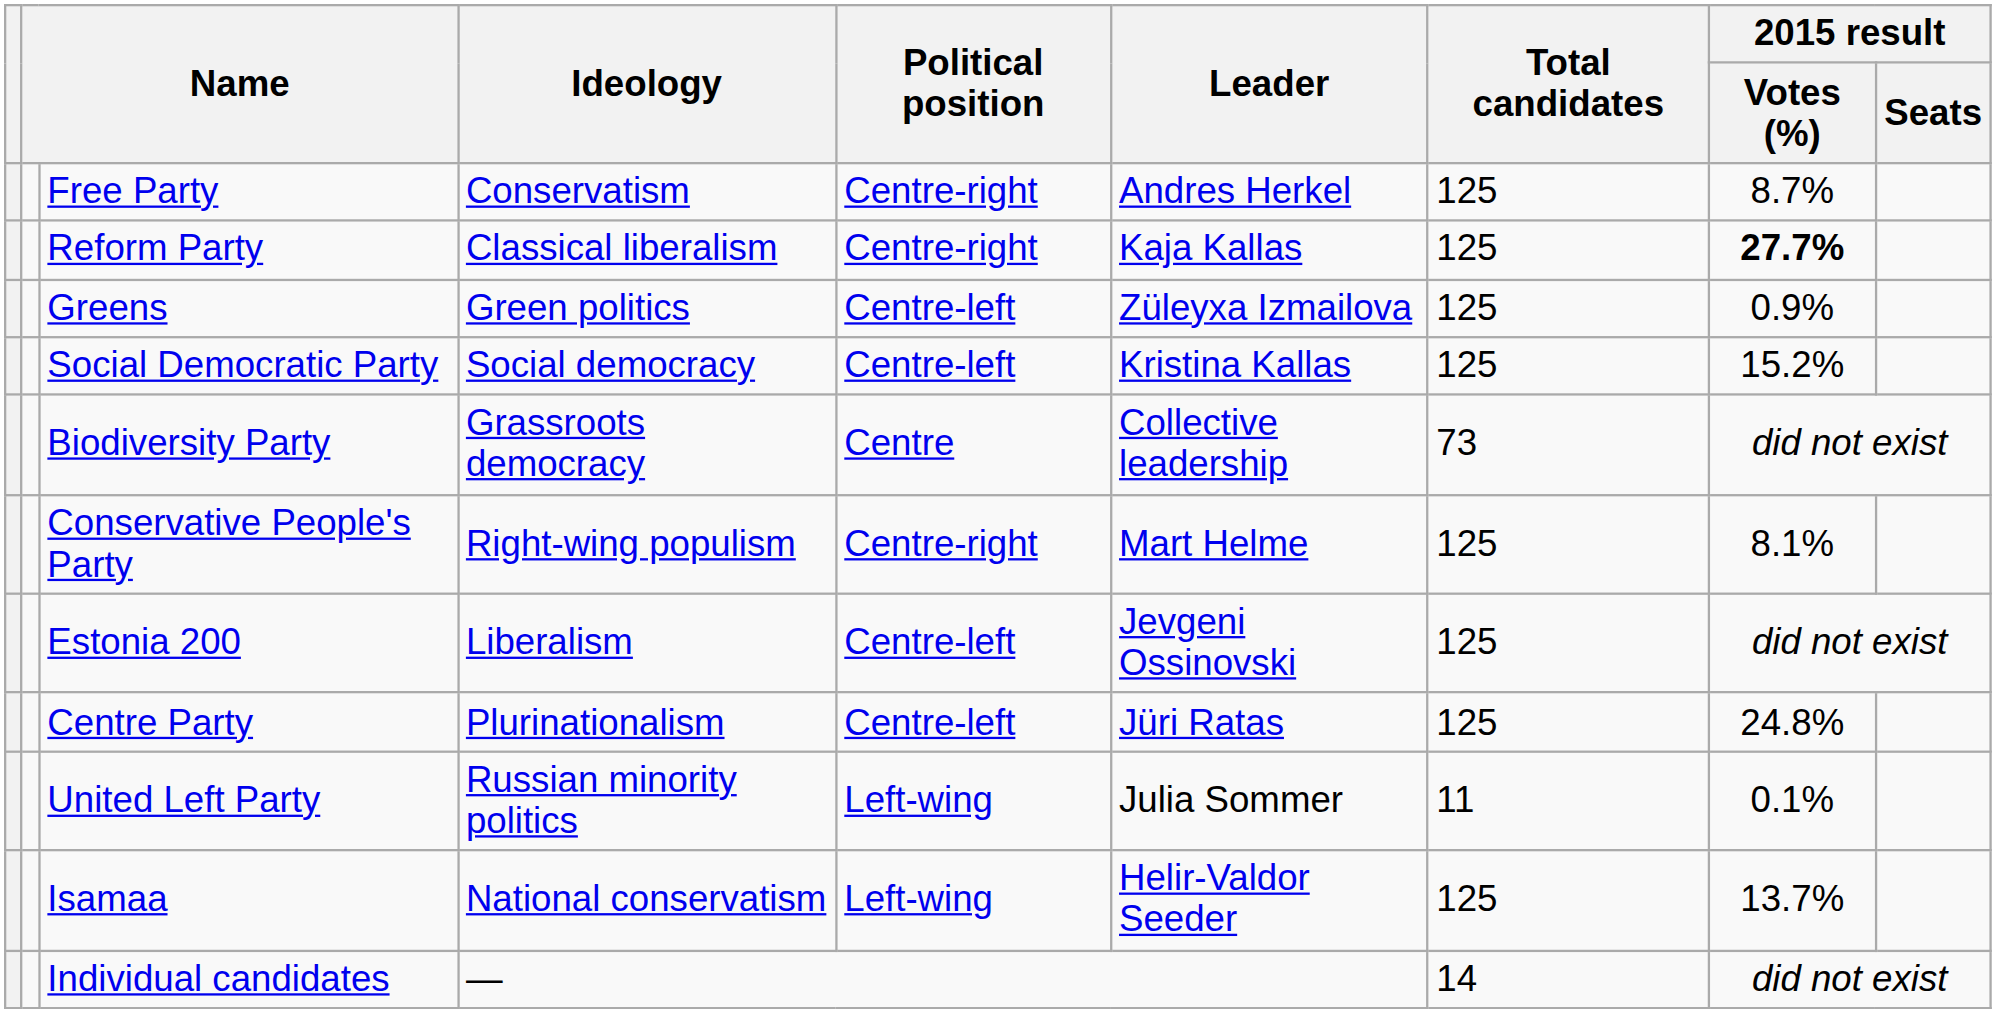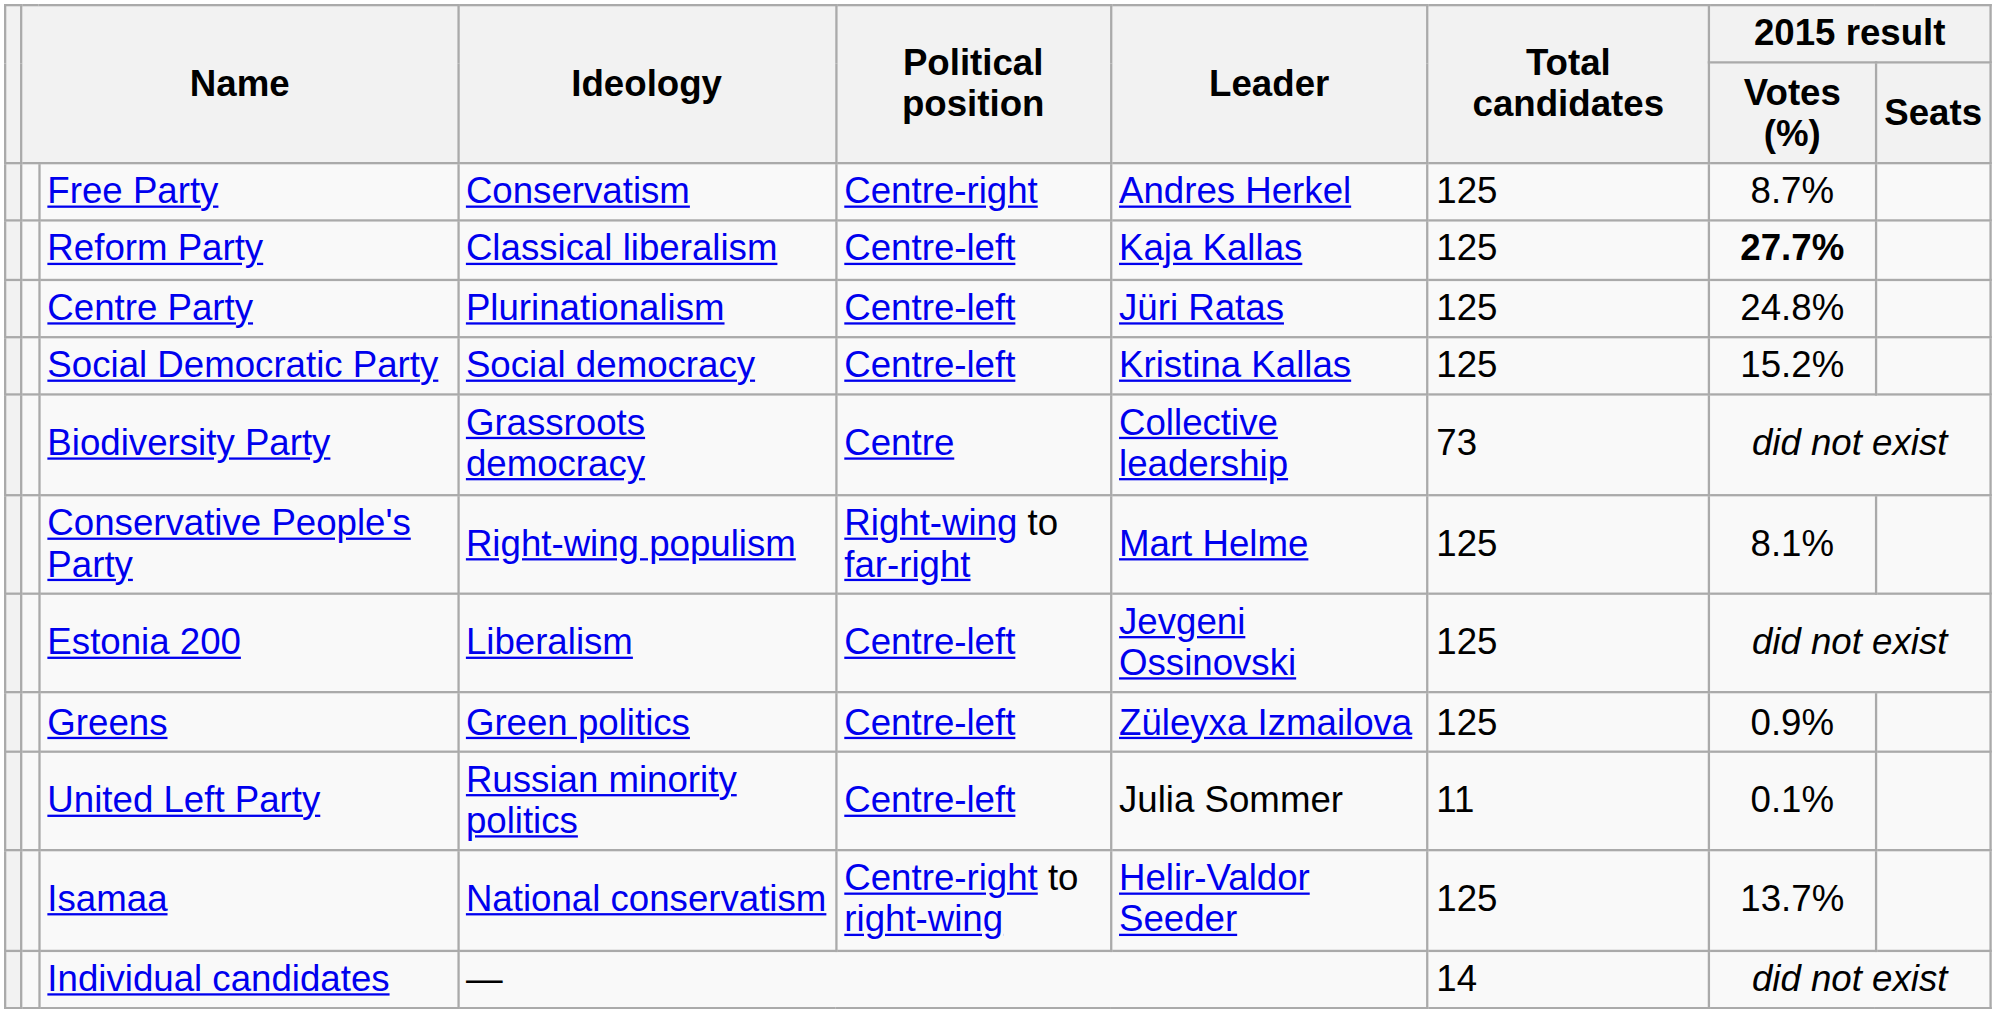(941, 249) Centre-right -> (930, 249) Centre-left
rows swapped: (107, 307) <-> (150, 721)
(941, 543) Centre-right -> (951, 543) Right-wing to far-right
(919, 800) Left-wing -> (930, 800) Centre-left
(919, 899) Left-wing -> (961, 899) Centre-right to right-wing
